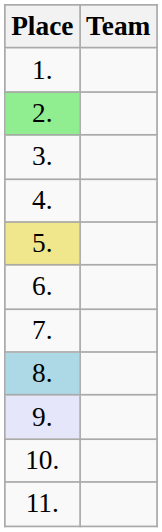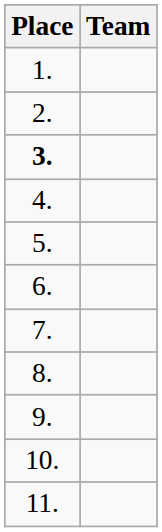(42, 112) lightgreen background -> (42, 112) no background
(42, 156) normal -> (42, 156) bold
(42, 243) khaki background -> (42, 243) no background
(42, 373) lightblue background -> (42, 373) no background
(42, 416) lavender background -> (42, 416) no background
